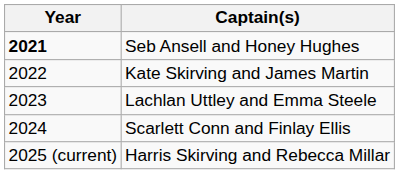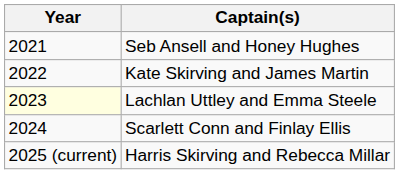(28, 45) bold -> (28, 45) normal
(28, 100) no background -> (28, 100) lightyellow background
